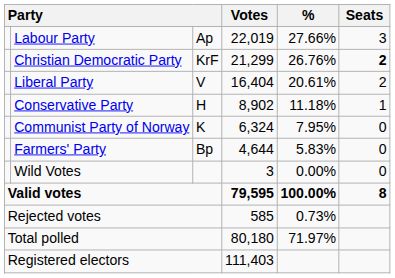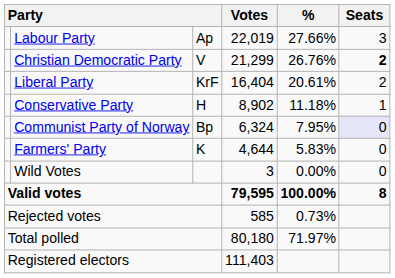(207, 60) KrF -> (201, 60) V
(201, 82) V -> (207, 82) KrF
(201, 127) K -> (205, 127) Bp
(383, 127) no background -> (383, 127) lavender background
(205, 149) Bp -> (201, 149) K
